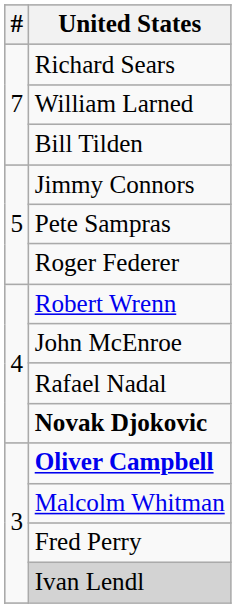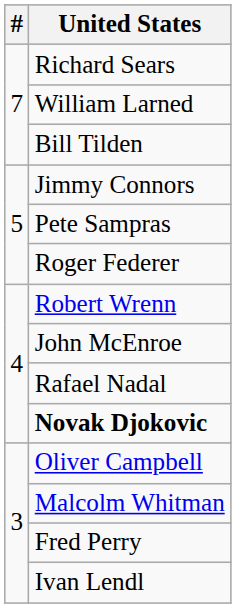(124, 462) bold -> (119, 462) normal
(89, 582) lightgrey background -> (89, 582) no background
